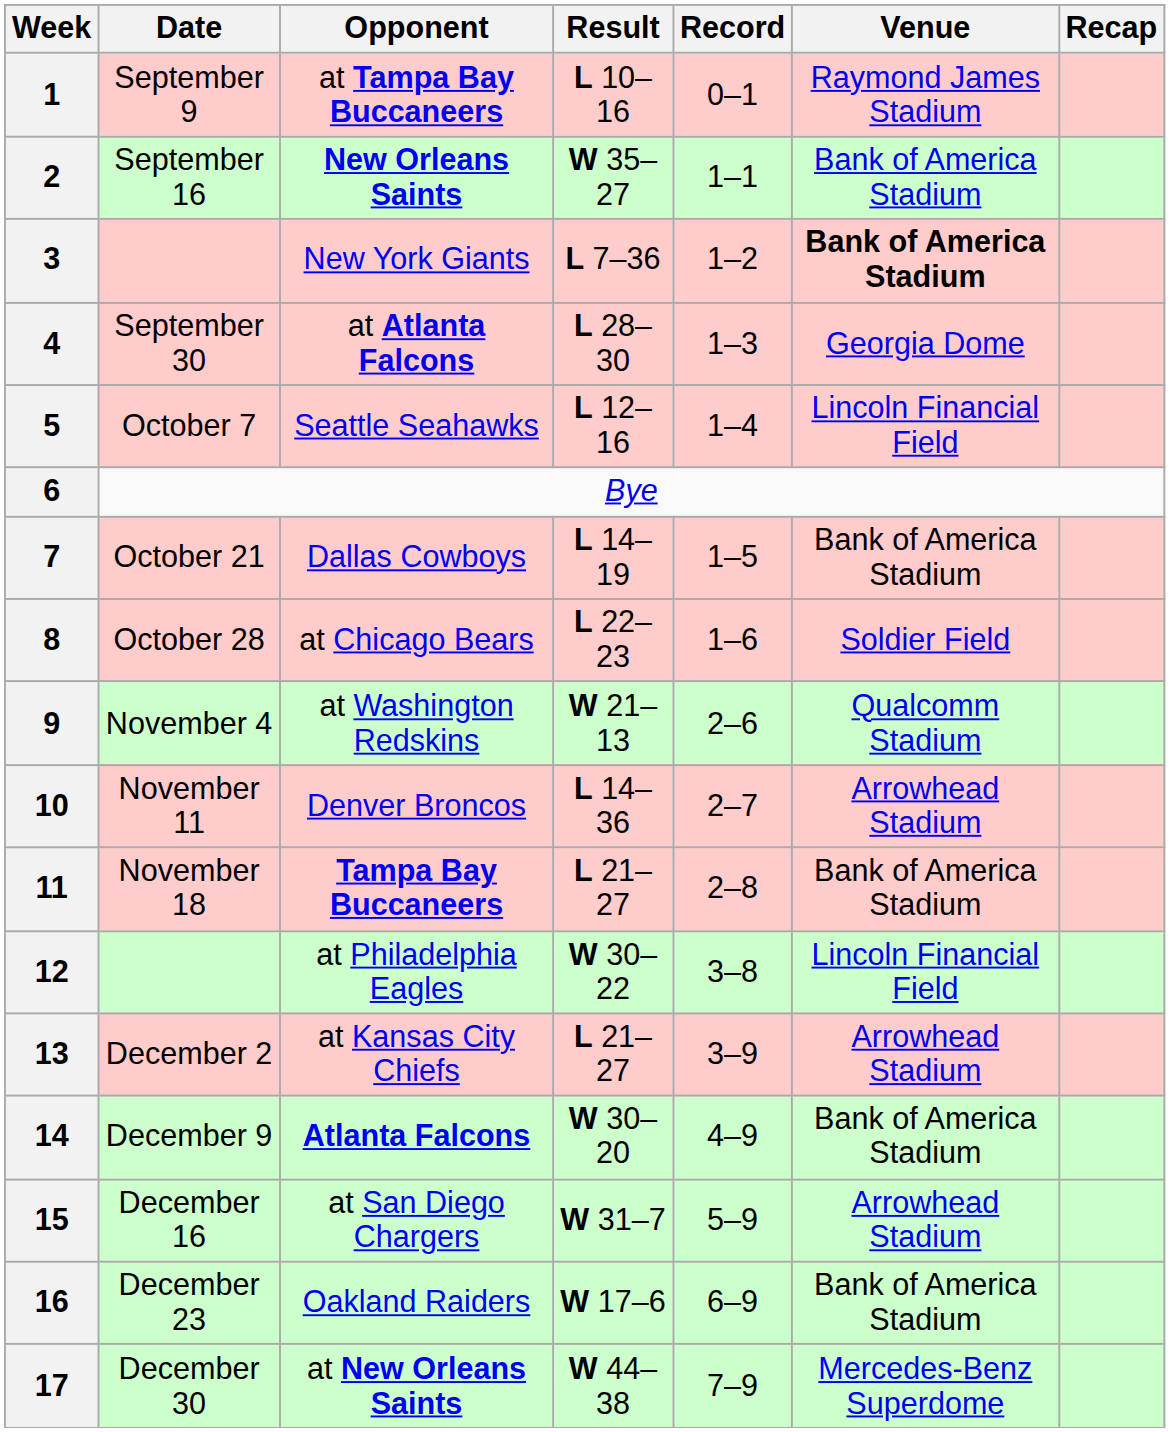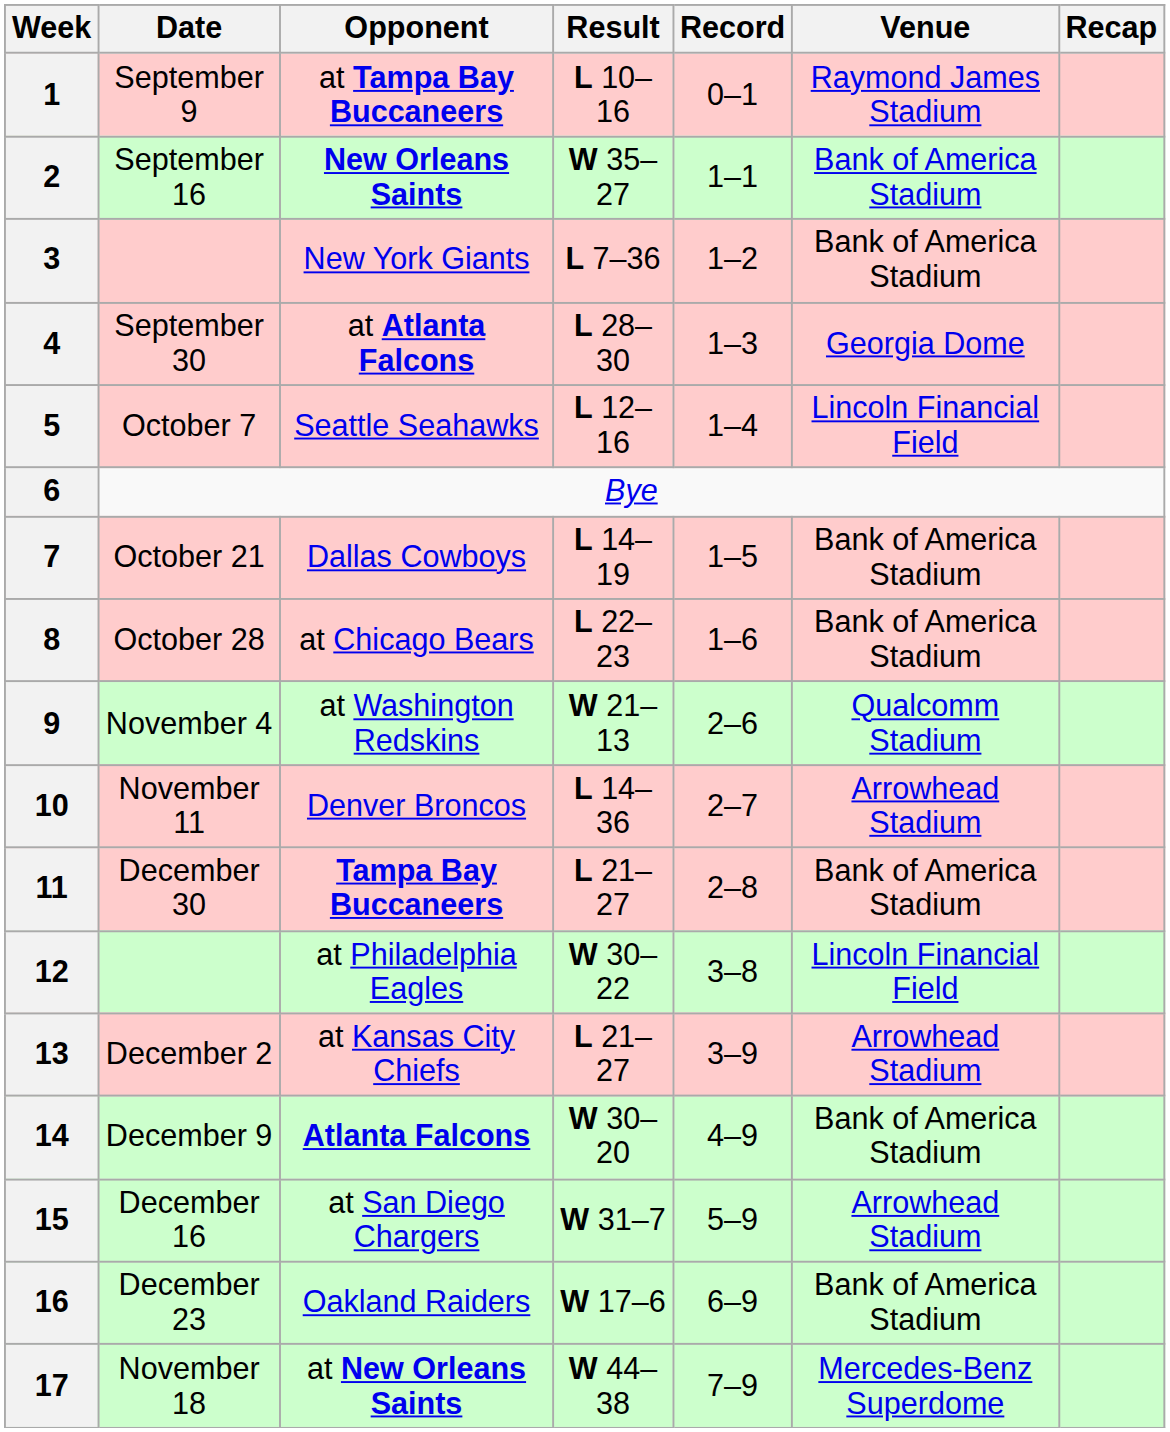(925, 260) bold -> (925, 260) normal
(925, 639) Soldier Field -> (925, 639) Bank of America Stadium
(189, 888) November 18 -> (189, 888) December 30
(189, 1385) December 30 -> (189, 1385) November 18
